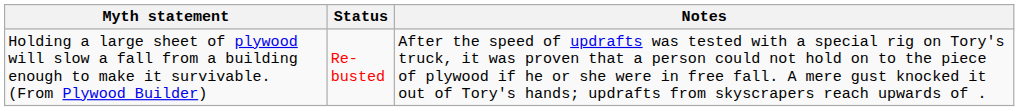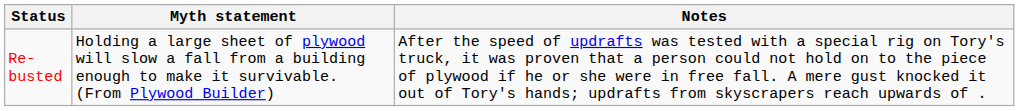columns swapped: (166, 17) <-> (361, 17)
